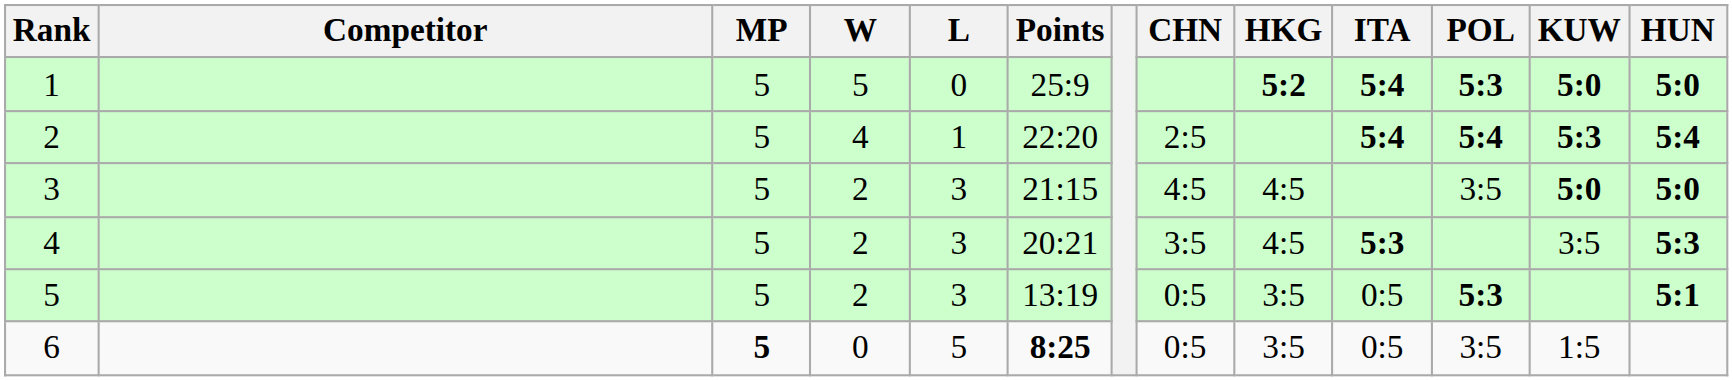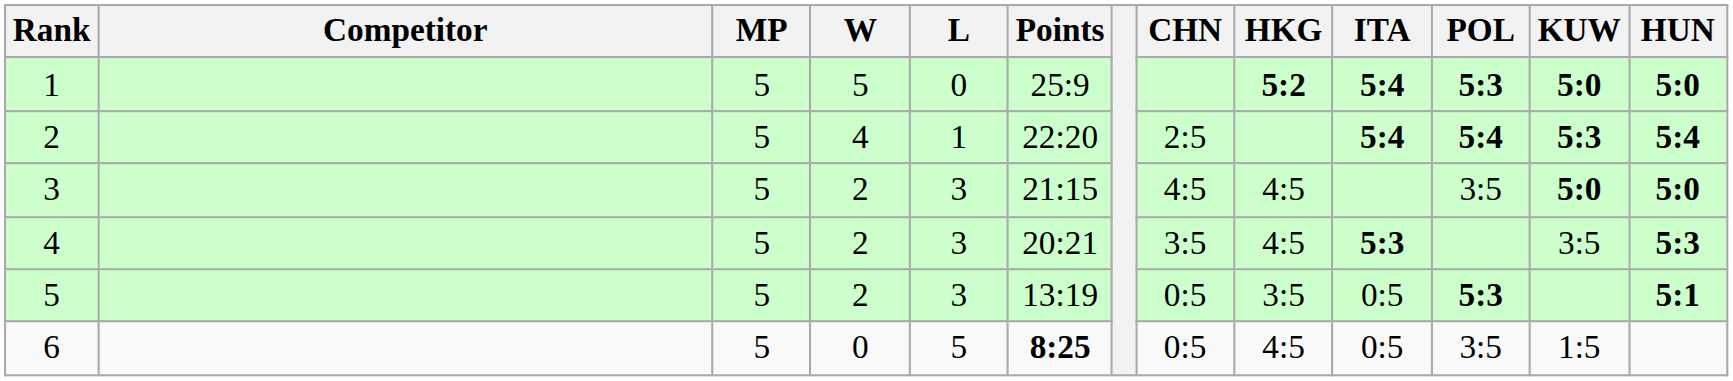(762, 347) bold -> (762, 347) normal
(1284, 347) 3:5 -> (1284, 347) 4:5
